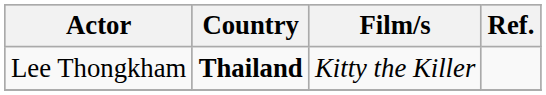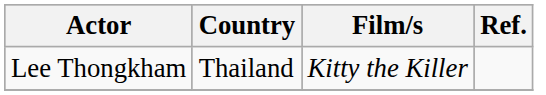(251, 68) bold -> (246, 68) normal
